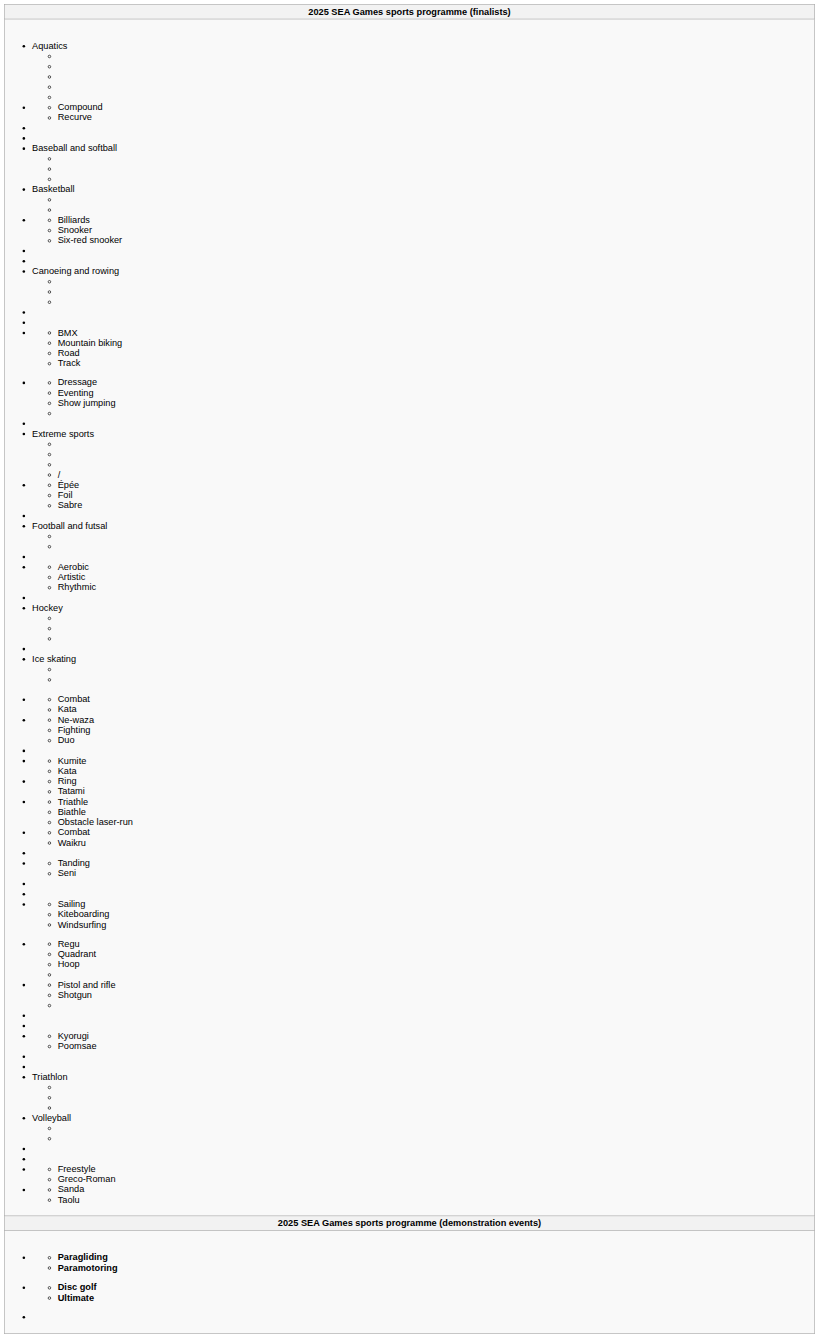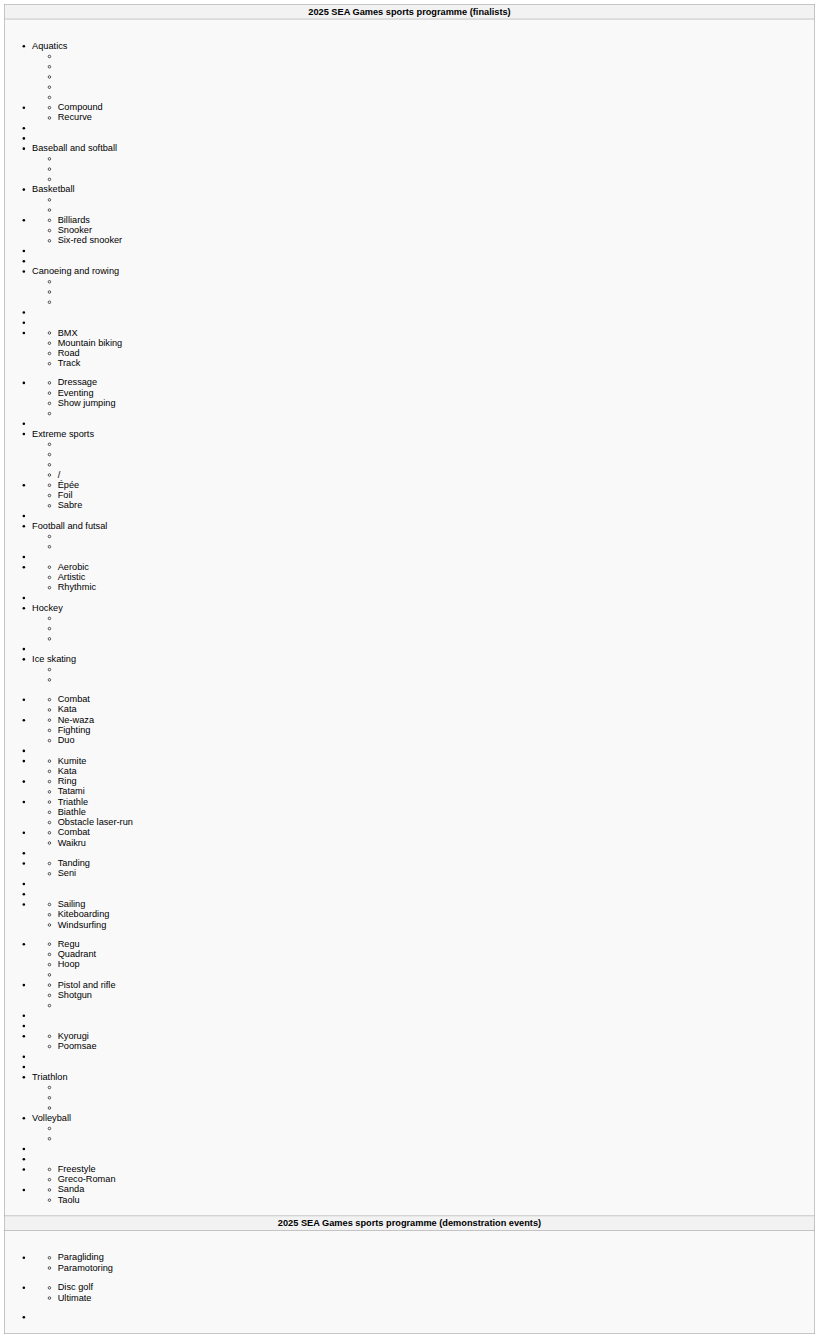(410, 1288) bold -> (409, 1288) normal
